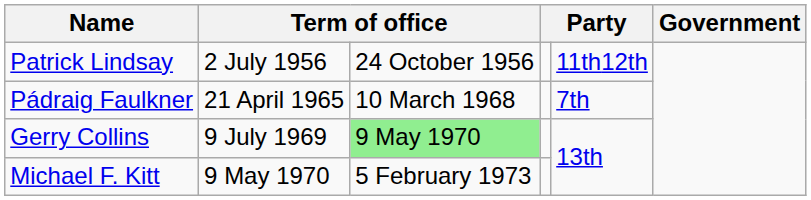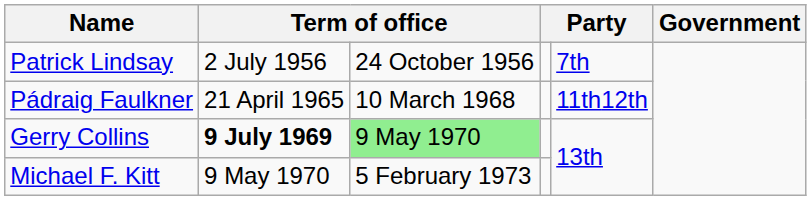(602, 61) 11th12th -> (573, 61) 7th
(573, 99) 7th -> (602, 99) 11th12th
(265, 137) normal -> (268, 137) bold
